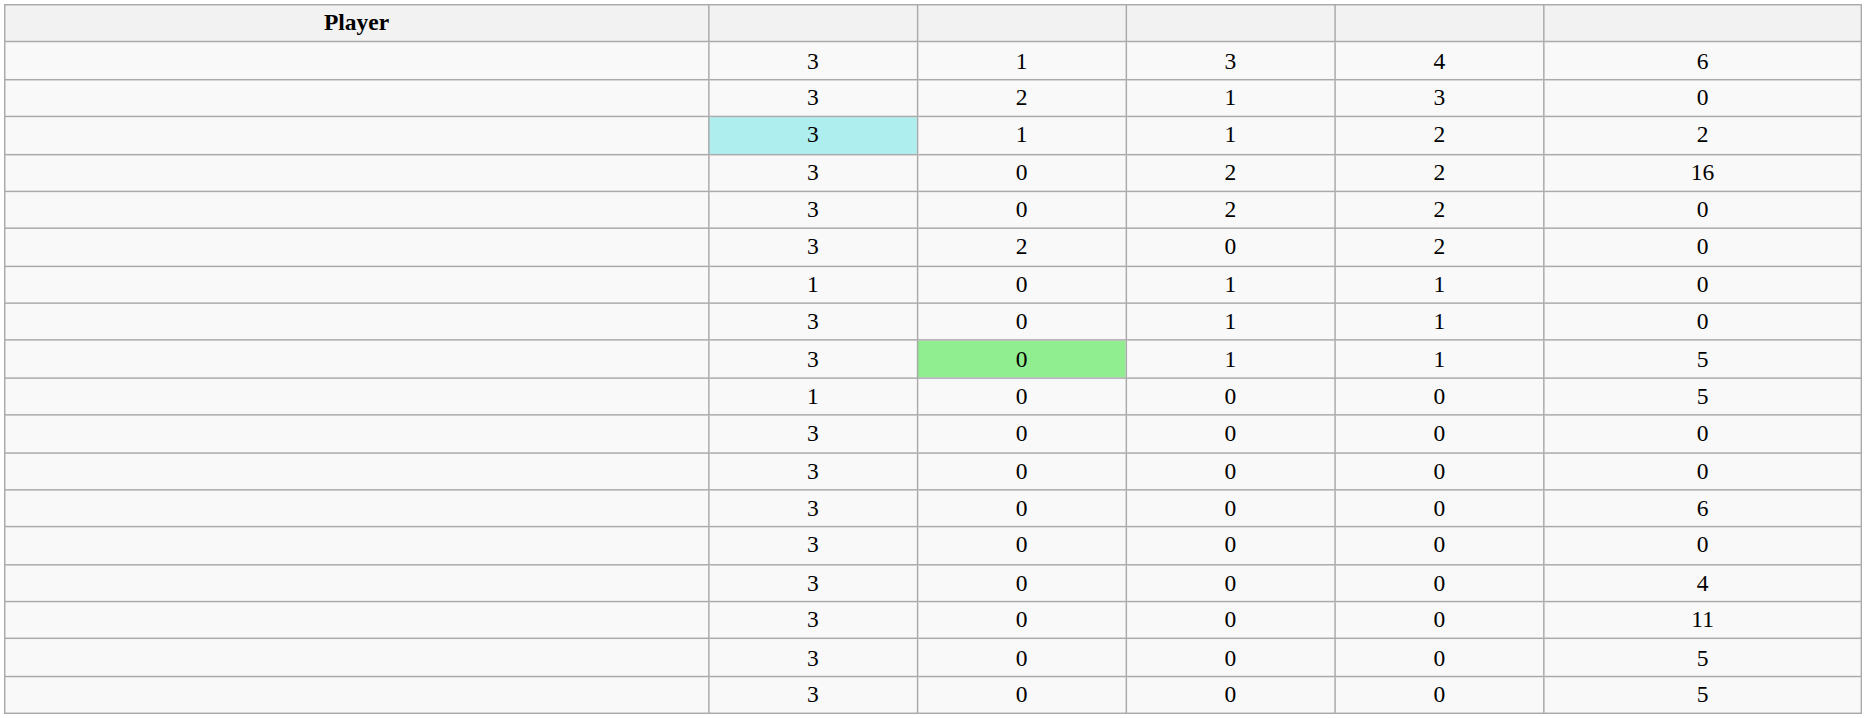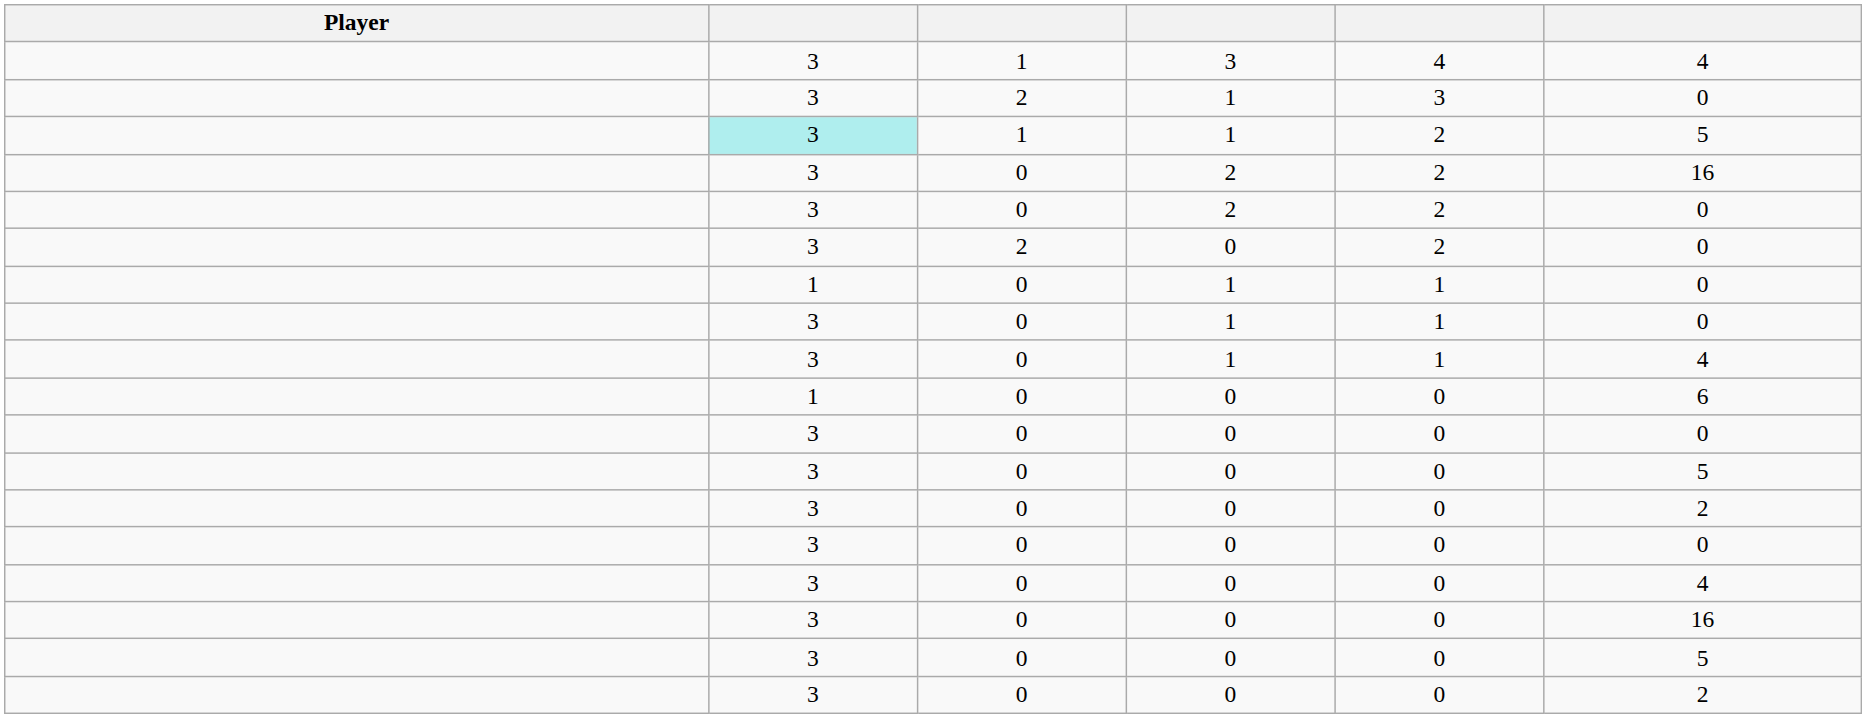(1703, 60) 6 -> (1703, 60) 4
(1703, 135) 2 -> (1703, 135) 5
(1022, 358) lightgreen background -> (1022, 358) no background
(1703, 358) 5 -> (1703, 358) 4
(1703, 396) 5 -> (1703, 396) 6
(1703, 470) 0 -> (1703, 470) 5
(1703, 508) 6 -> (1703, 508) 2
(1703, 619) 11 -> (1703, 619) 16
(1703, 694) 5 -> (1703, 694) 2
